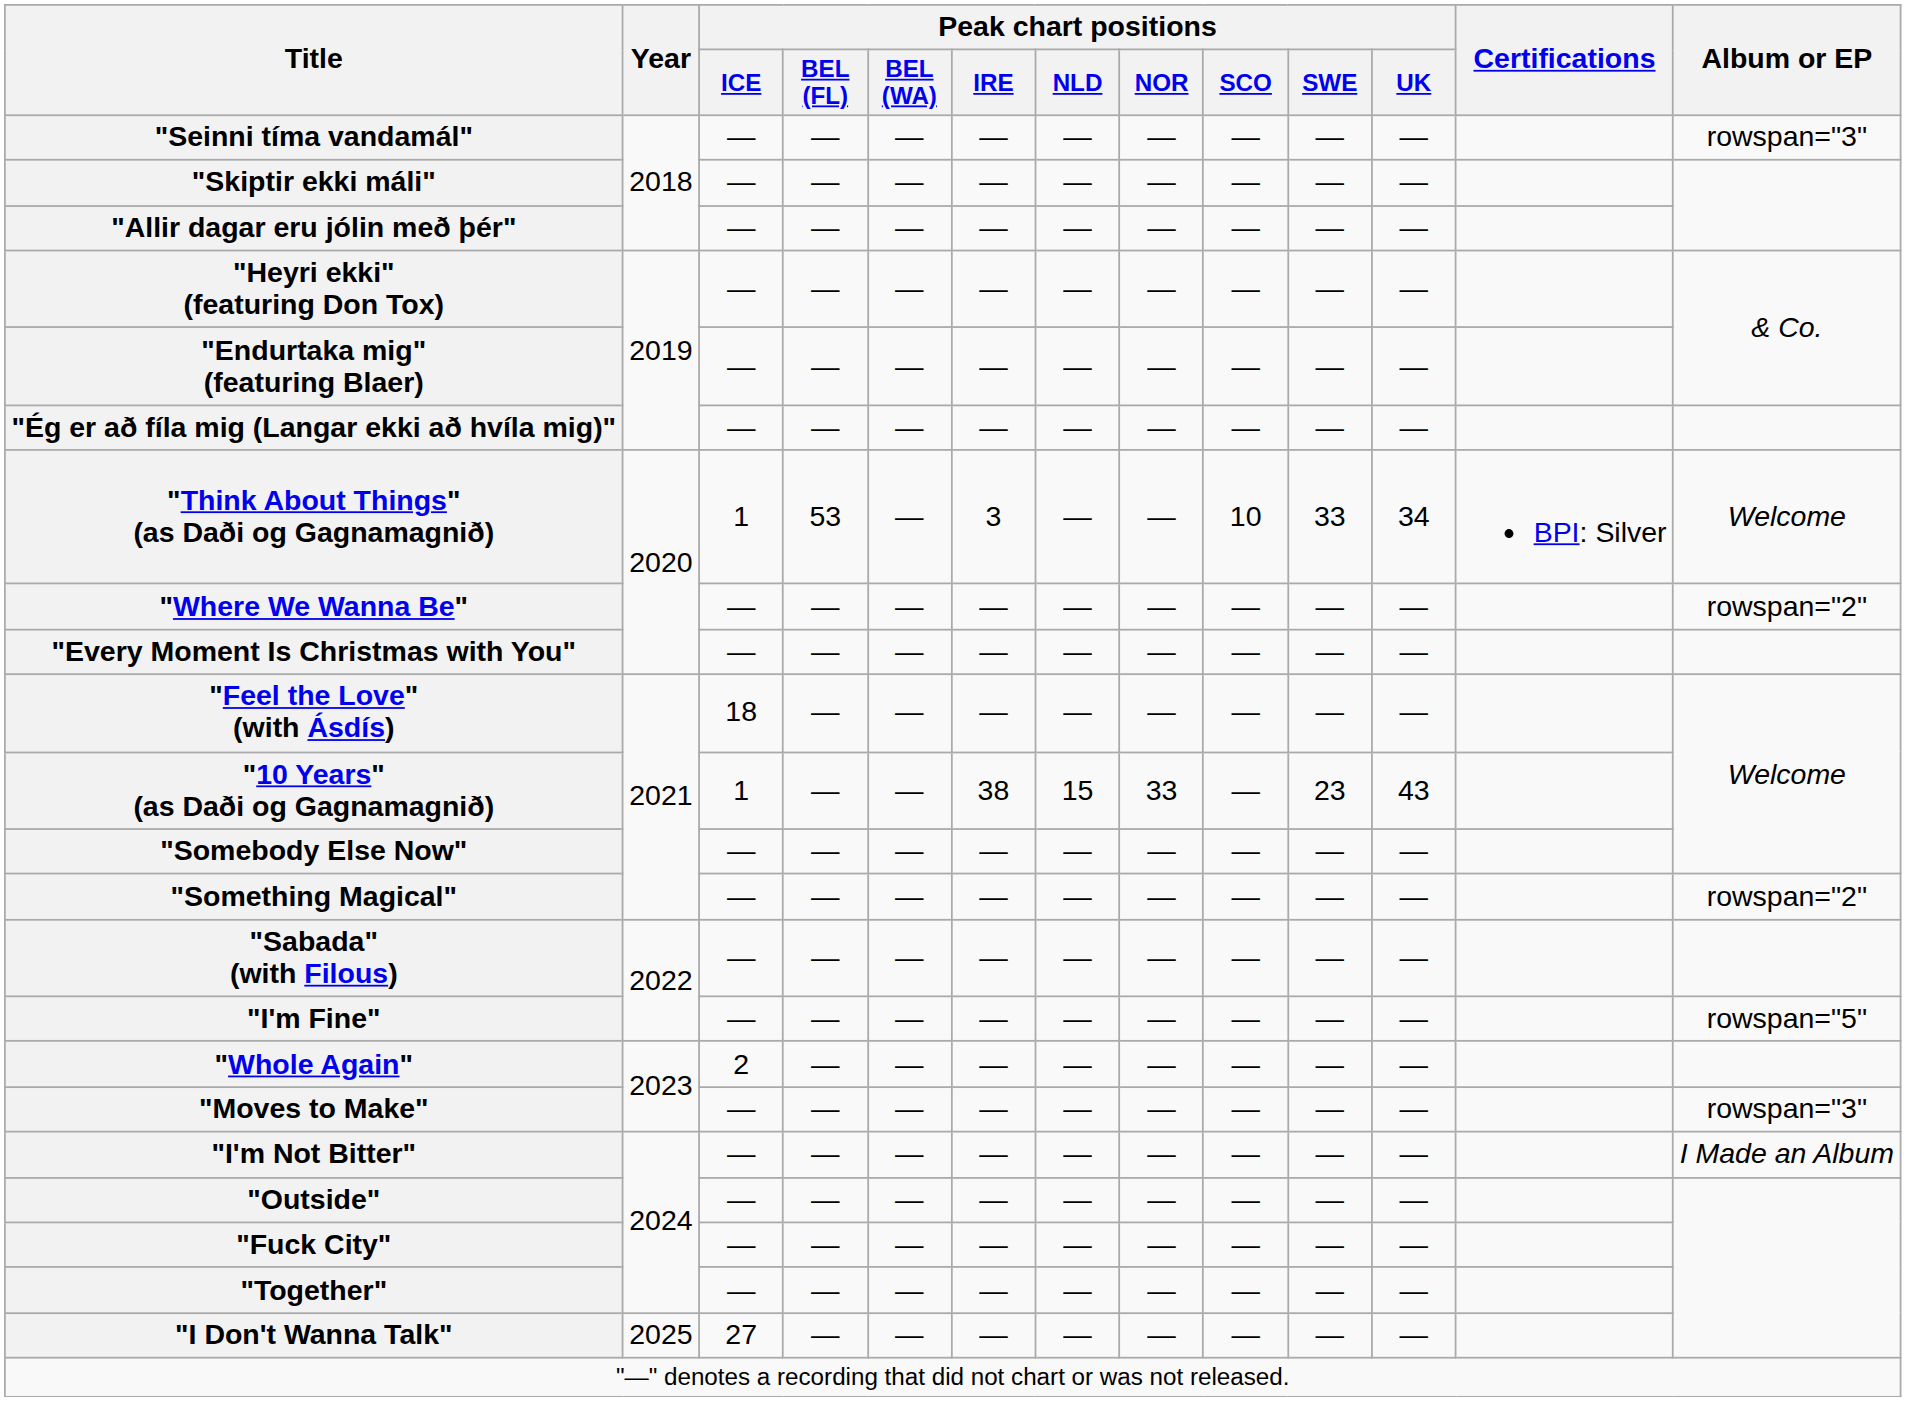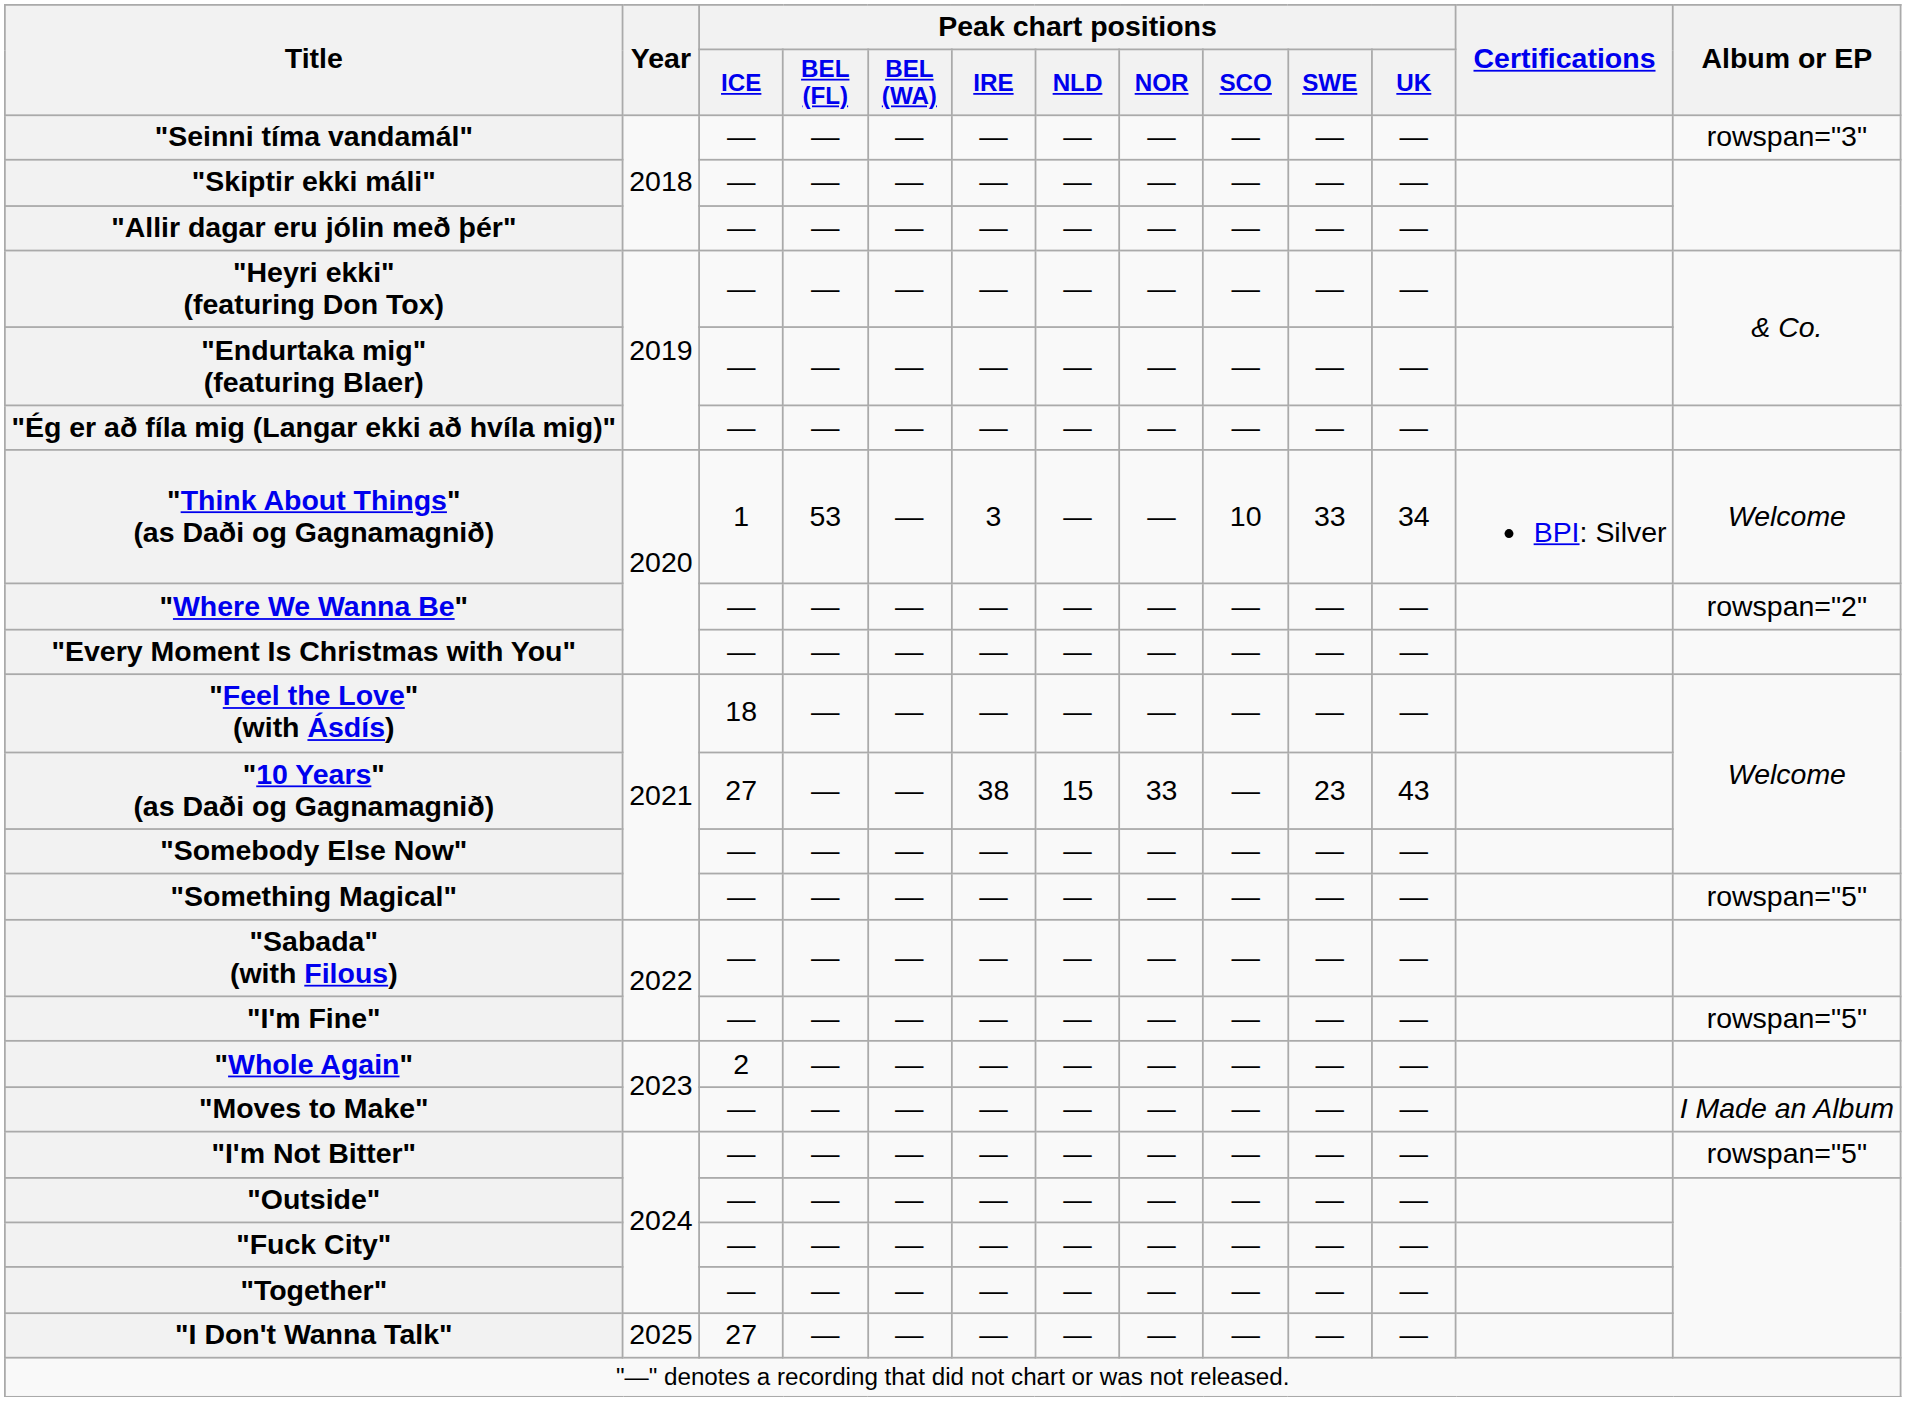(741, 789) 1 -> (741, 789) 27
(1787, 896) rowspan="2" -> (1787, 896) rowspan="5"
(1787, 1108) rowspan="3" -> (1787, 1108) I Made an Album
(1787, 1154) I Made an Album -> (1787, 1154) rowspan="5"
